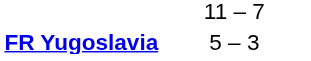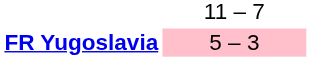(234, 42) no background -> (234, 42) pink background
